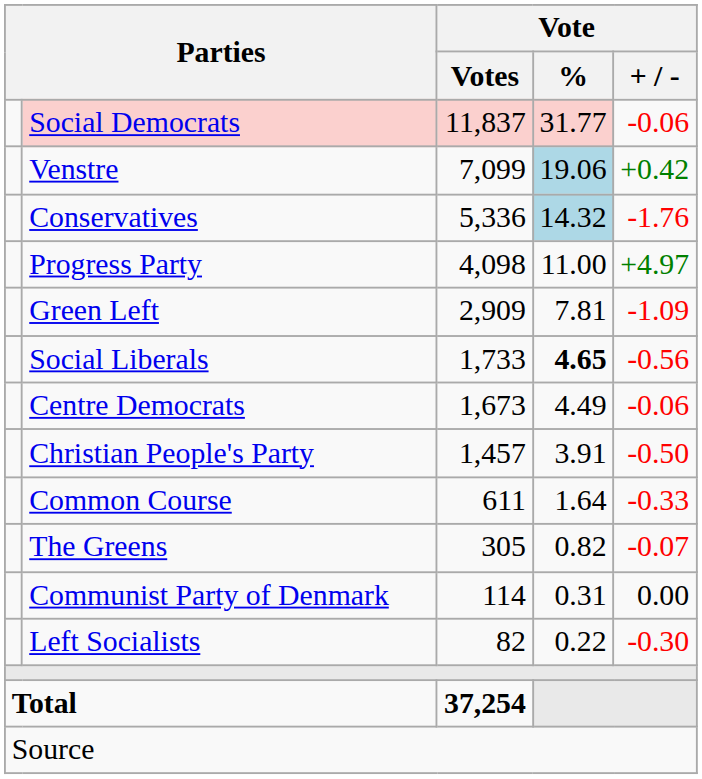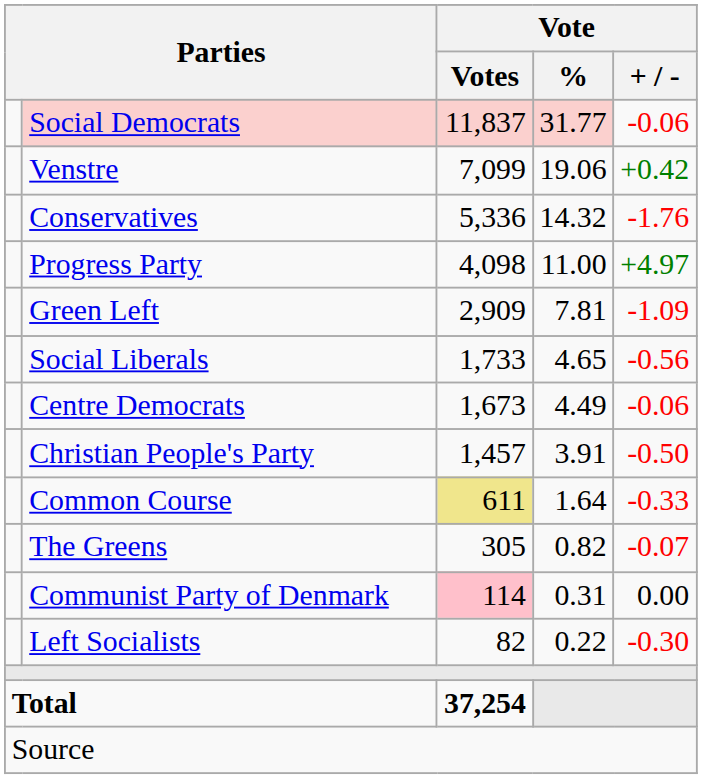(573, 169) lightblue background -> (573, 169) no background
(573, 216) lightblue background -> (573, 216) no background
(580, 358) bold -> (580, 358) normal
(504, 500) no background -> (504, 500) khaki background
(504, 594) no background -> (504, 594) pink background
